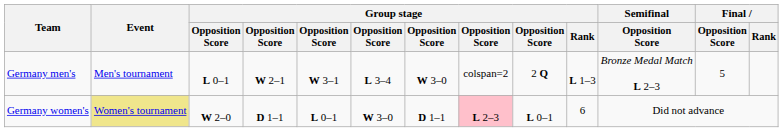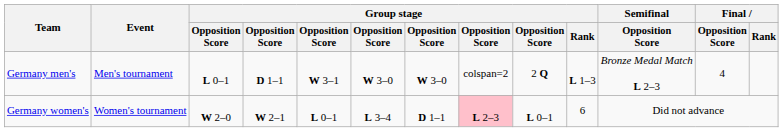(270, 80) W 2–1 -> (270, 80) D 1–1
(378, 80) L 3–4 -> (378, 80) W 3–0
(722, 74) 5 -> (722, 74) 4
(140, 111) khaki background -> (140, 111) no background
(270, 118) D 1–1 -> (270, 118) W 2–1
(378, 118) W 3–0 -> (378, 118) L 3–4
